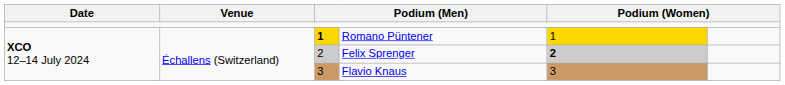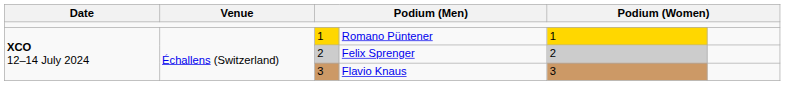(320, 36) bold -> (320, 36) normal
(553, 54) bold -> (553, 54) normal
